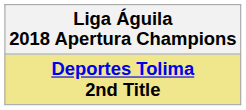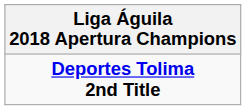(123, 79) khaki background -> (123, 79) no background
